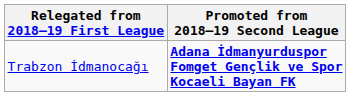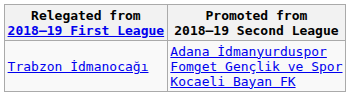(256, 66) bold -> (256, 66) normal
